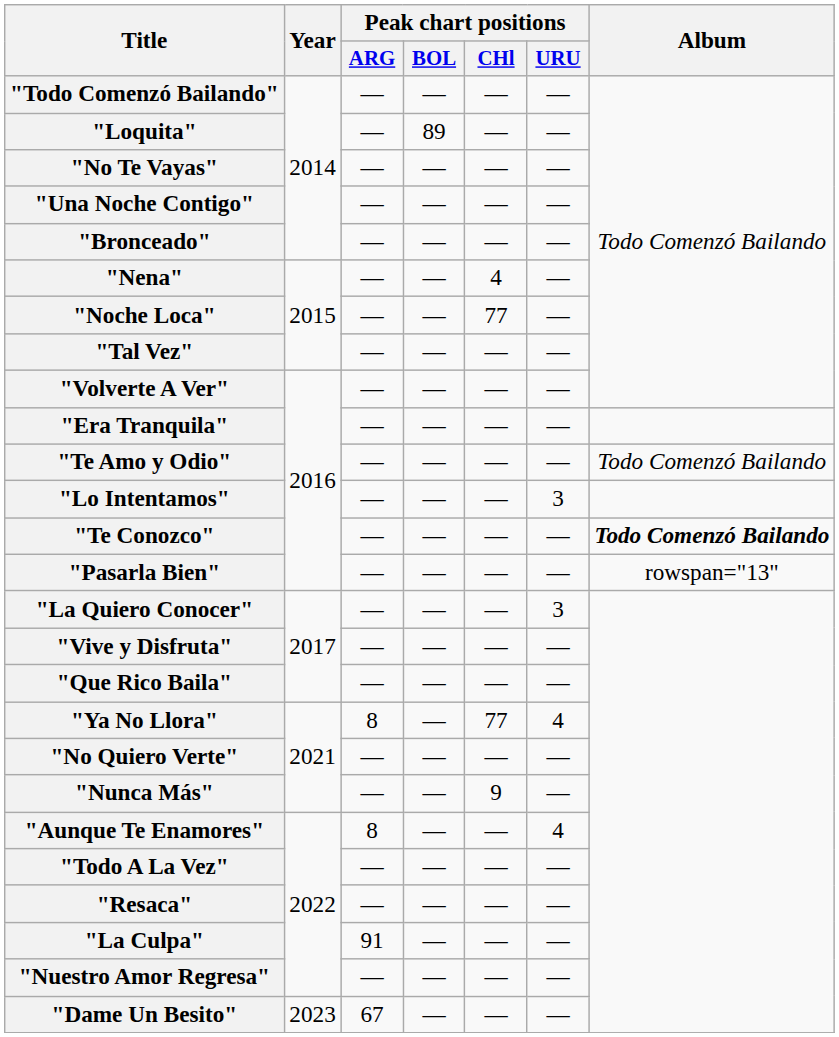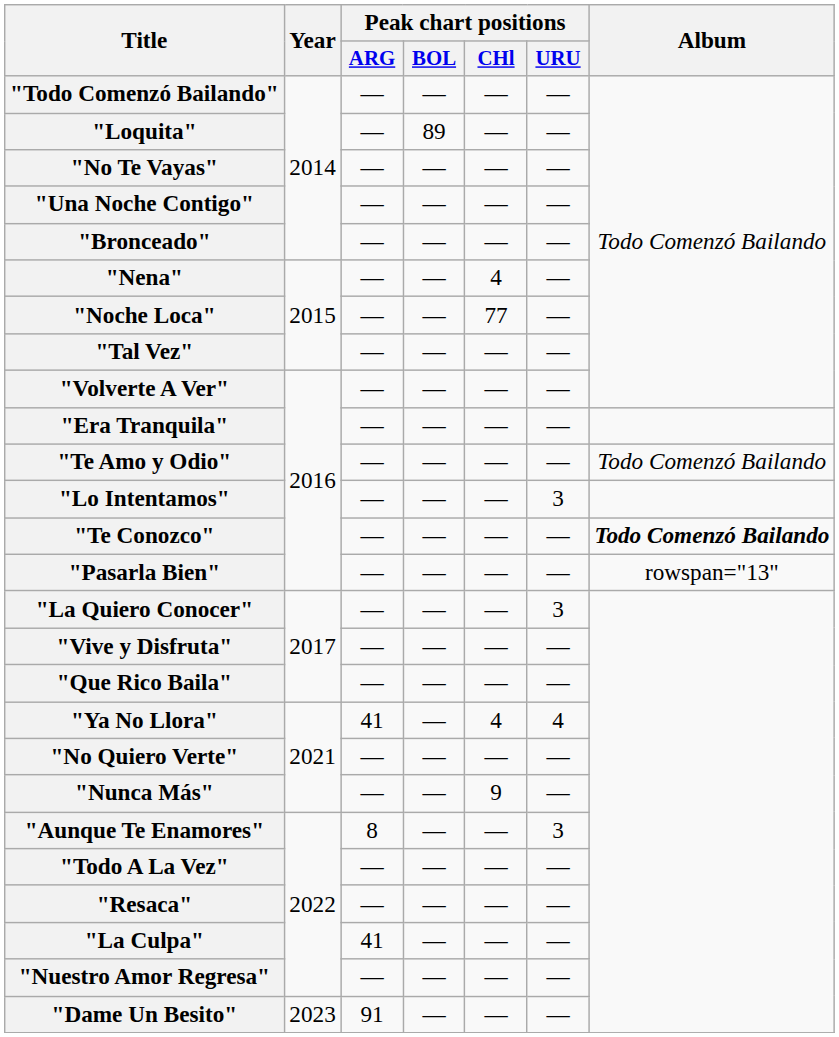(372, 719) 8 -> (372, 719) 41
(496, 719) 77 -> (496, 719) 4
(558, 830) 4 -> (558, 830) 3
(372, 940) 91 -> (372, 940) 41
(372, 1013) 67 -> (372, 1013) 91
